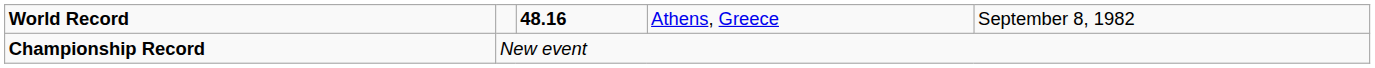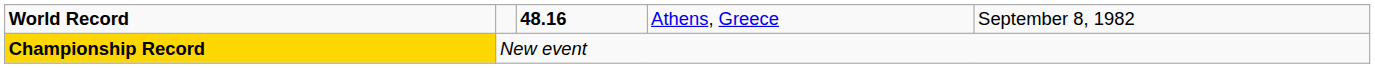(107, 48) no background -> (107, 48) gold background
